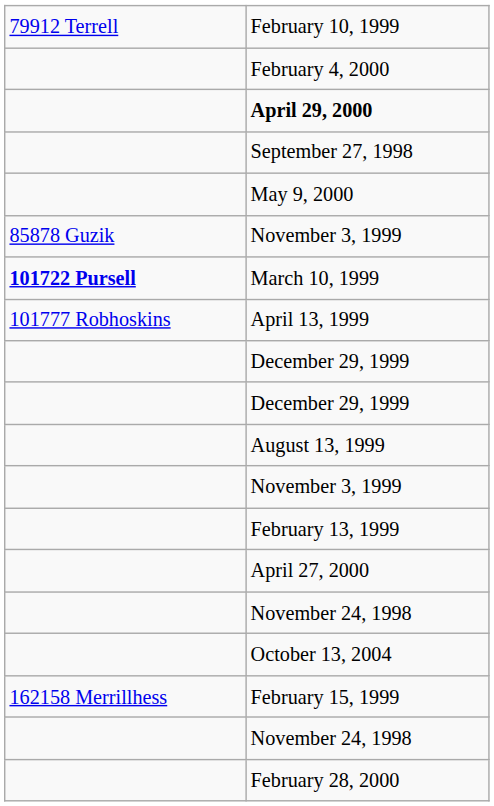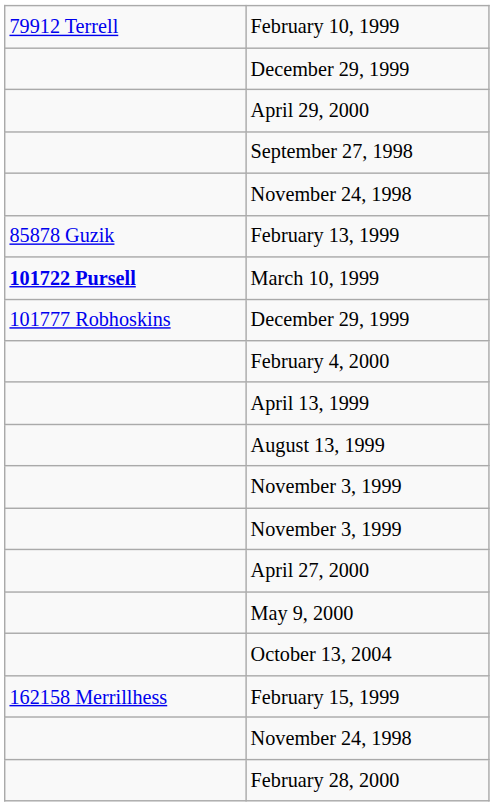(320, 68) February 4, 2000 -> (330, 68) December 29, 1999
(312, 110) bold -> (310, 110) normal
(302, 194) May 9, 2000 -> (331, 194) November 24, 1998
(326, 236) November 3, 1999 -> (325, 236) February 13, 1999
(310, 319) April 13, 1999 -> (330, 319) December 29, 1999
(330, 361) December 29, 1999 -> (320, 361) February 4, 2000
(330, 403) December 29, 1999 -> (310, 403) April 13, 1999
(325, 528) February 13, 1999 -> (326, 528) November 3, 1999
(331, 612) November 24, 1998 -> (302, 612) May 9, 2000
